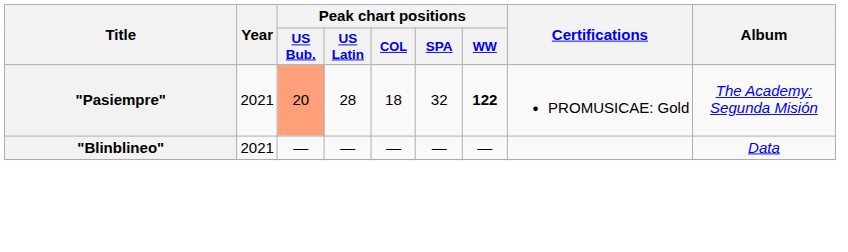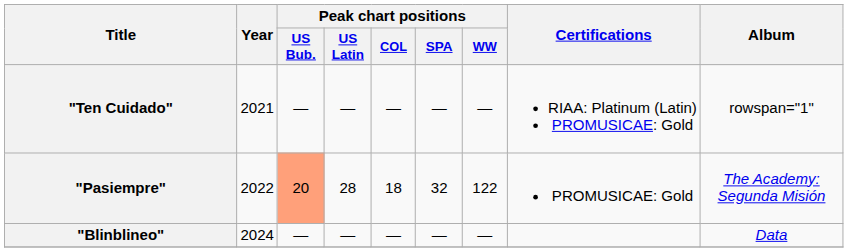+ row: (121, 108)
(257, 100) 2021 -> (257, 187) 2022
(485, 100) bold -> (485, 187) normal
(257, 147) 2021 -> (257, 235) 2024
